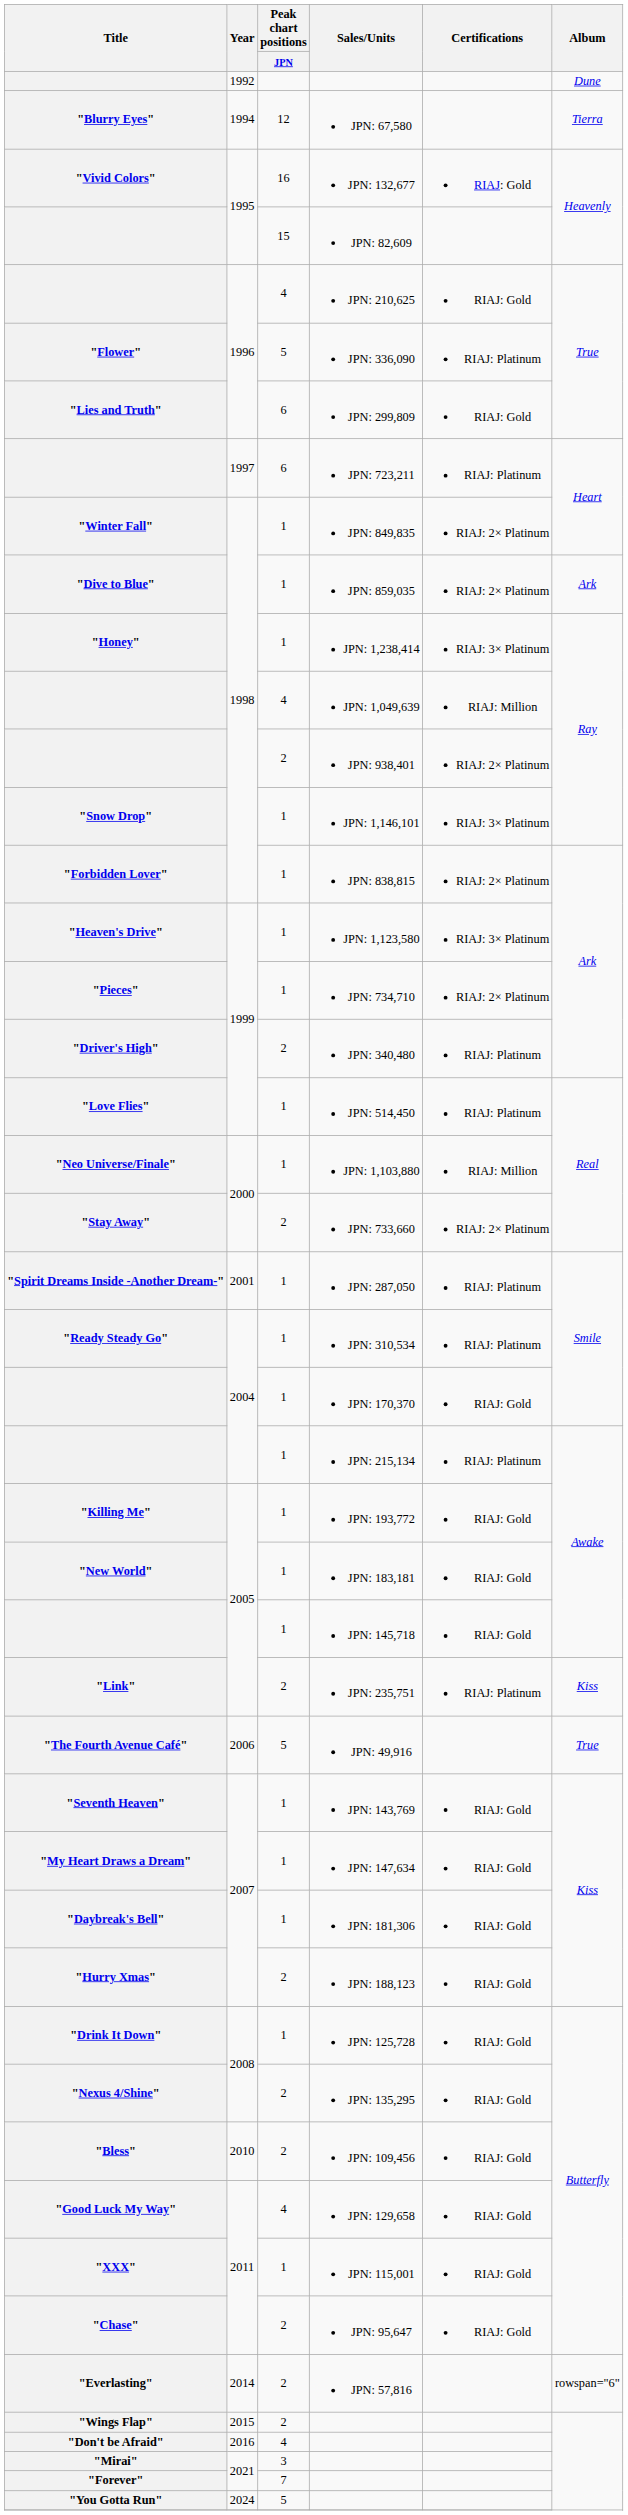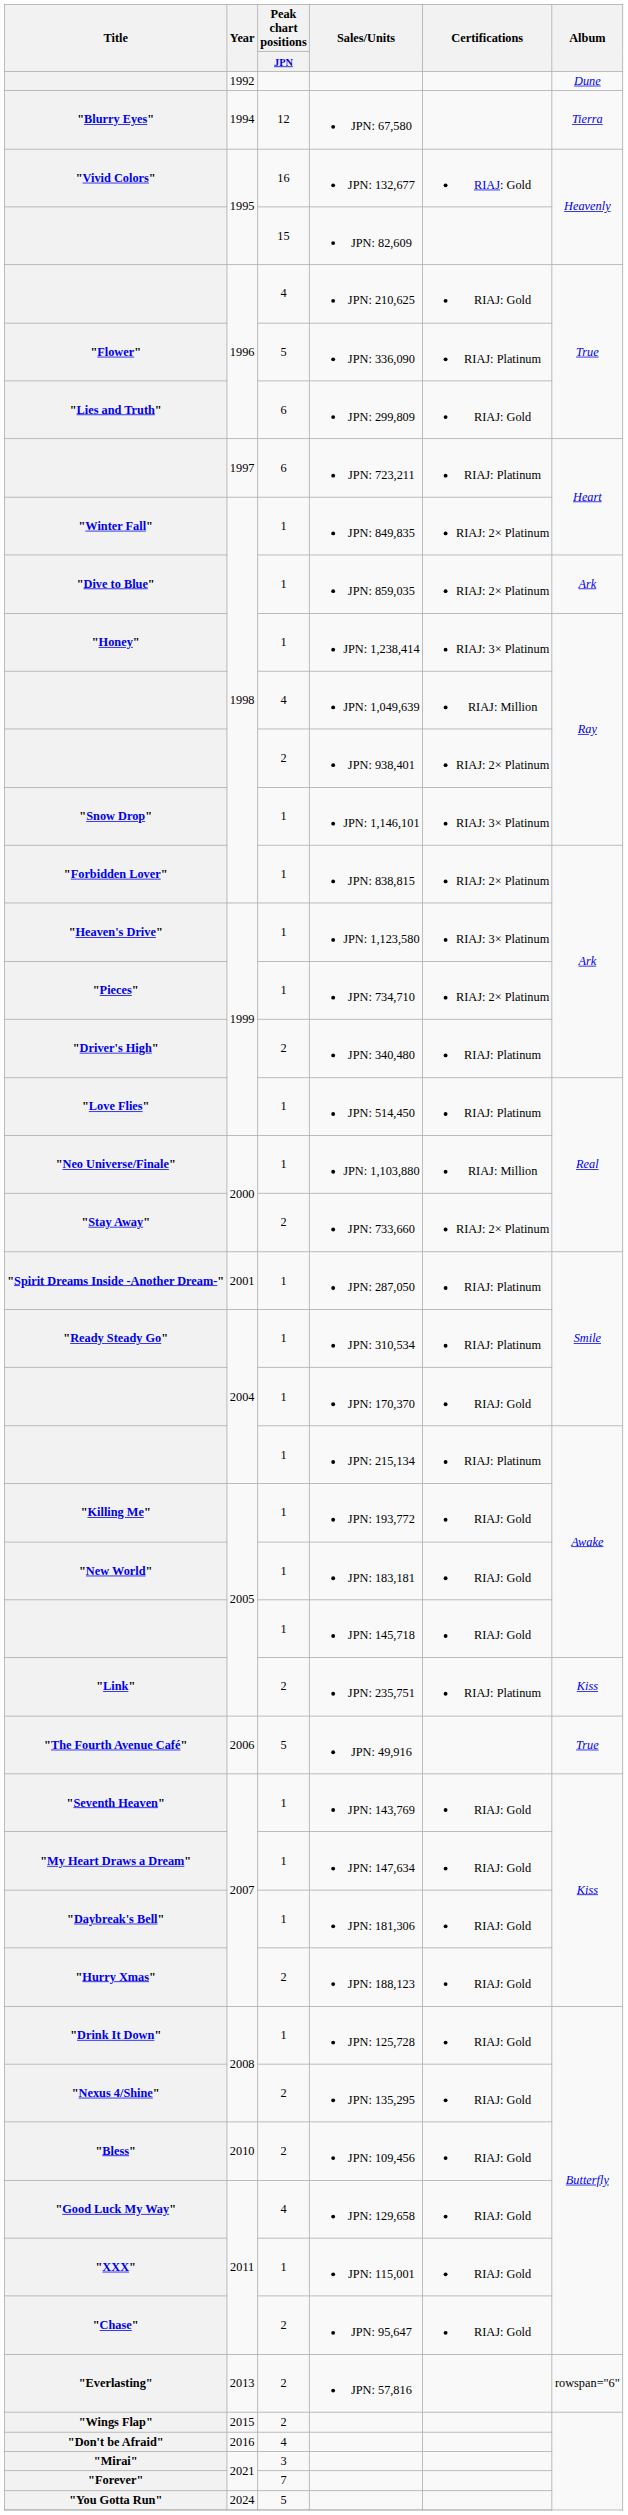(242, 2383) 2014 -> (242, 2383) 2013
